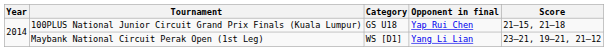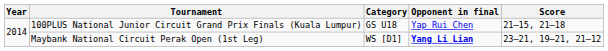(442, 39) normal -> (442, 39) bold
